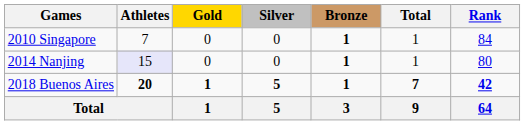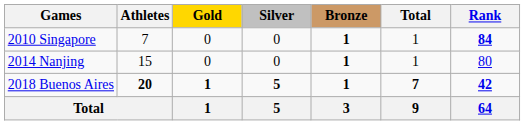(485, 39) normal -> (485, 39) bold
(145, 62) lavender background -> (145, 62) no background
